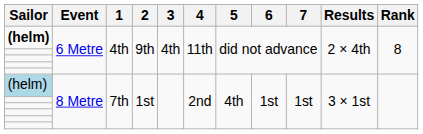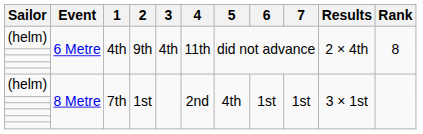(29, 37) bold -> (27, 37) normal
(27, 85) lightblue background -> (27, 85) no background
